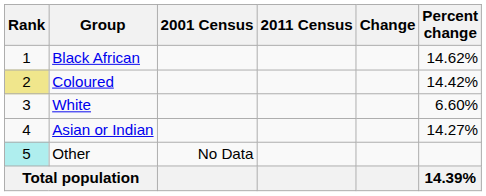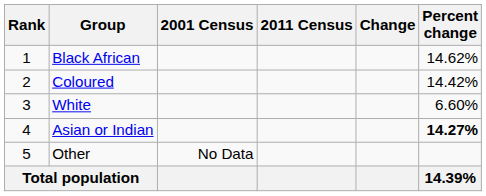(27, 81) khaki background -> (27, 81) no background
(452, 130) normal -> (452, 130) bold
(27, 154) paleturquoise background -> (27, 154) no background
